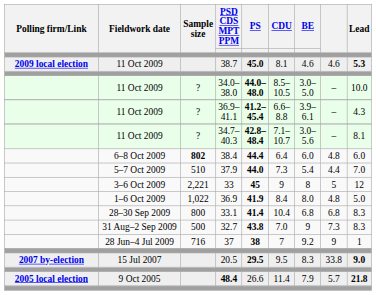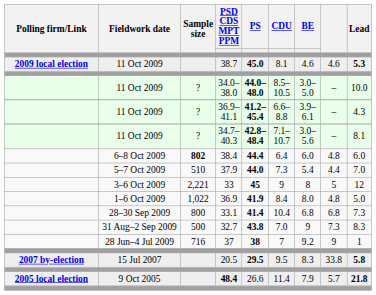(359, 213) 8.3 -> (359, 213) 7.3
(359, 260) 9.0 -> (359, 260) 5.8
